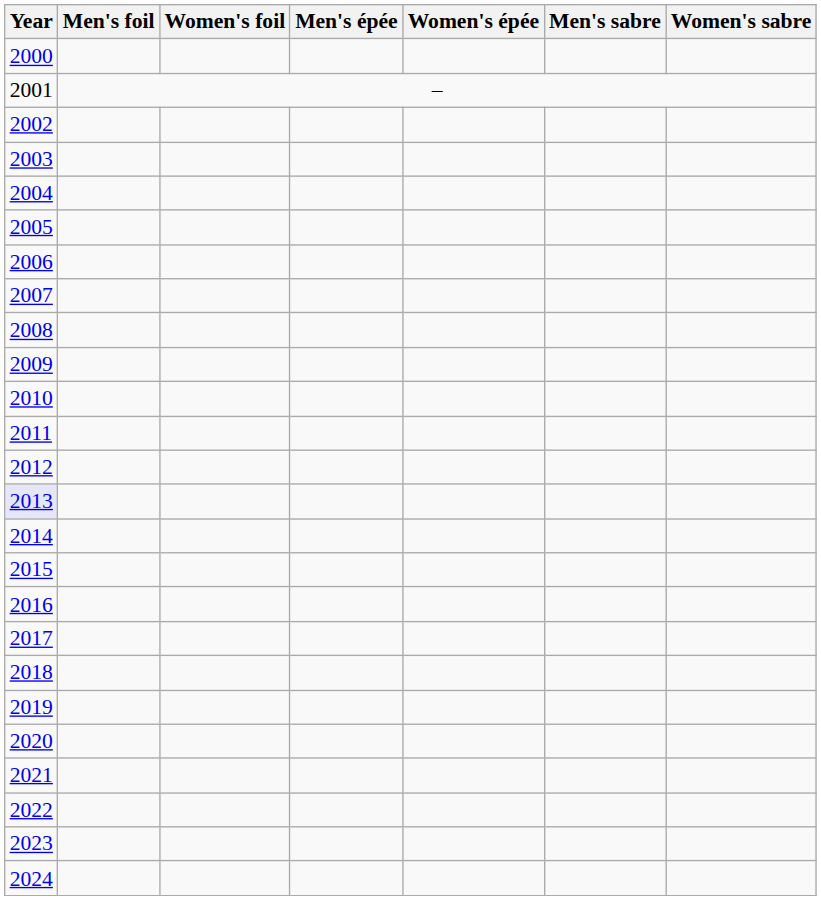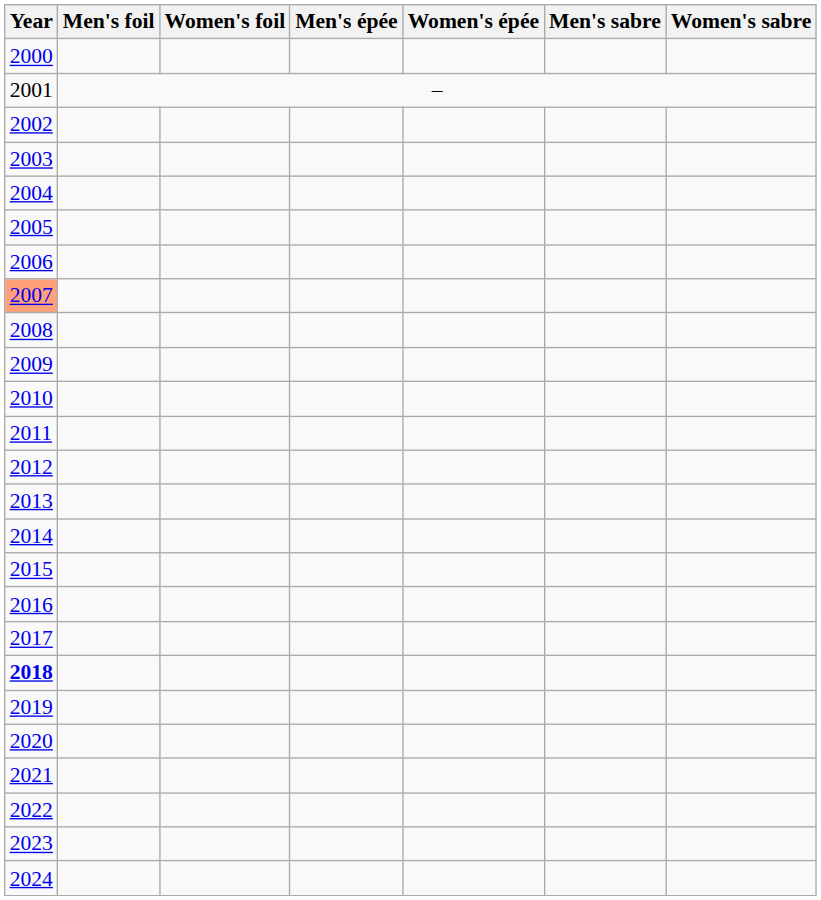(31, 295) no background -> (31, 295) lightsalmon background
(31, 501) lavender background -> (31, 501) no background
(31, 672) normal -> (31, 672) bold
